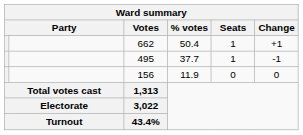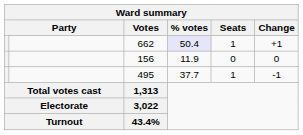(189, 44) no background -> (189, 44) lavender background
rows swapped: (146, 59) <-> (146, 75)
